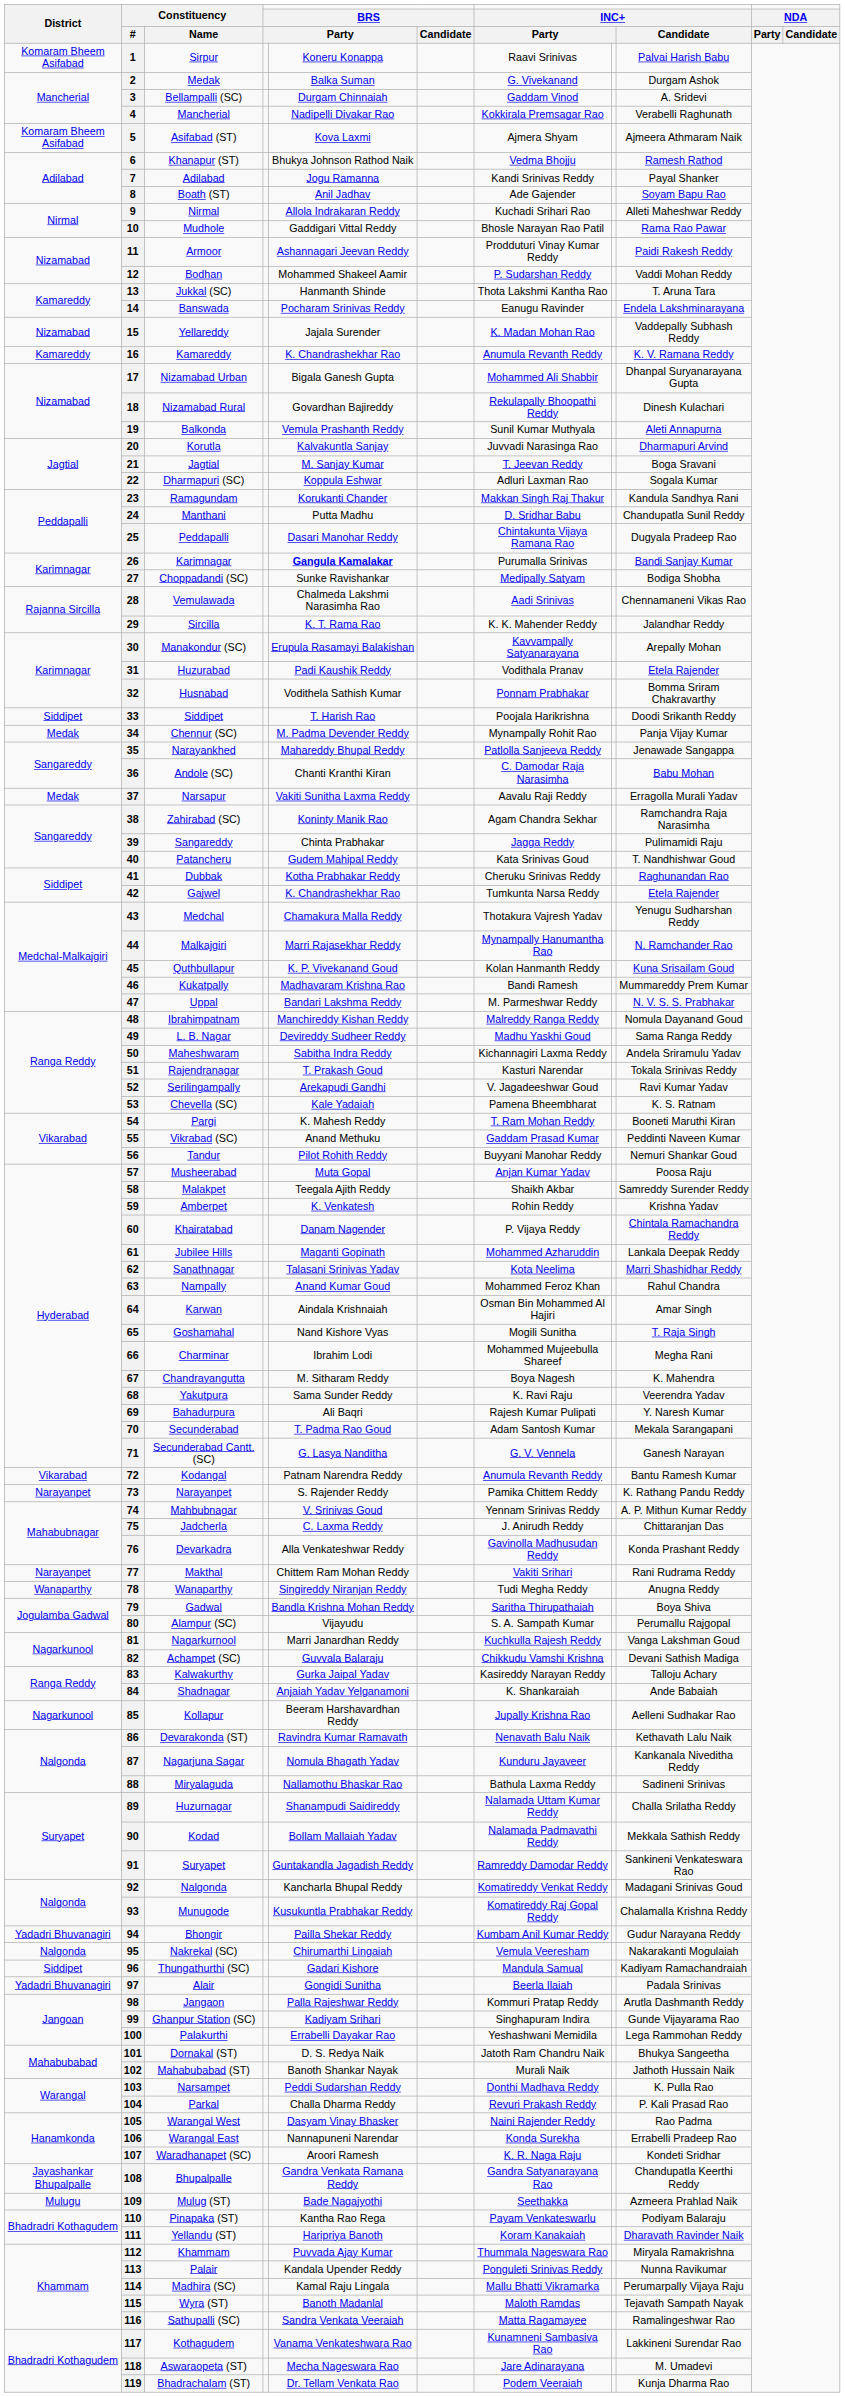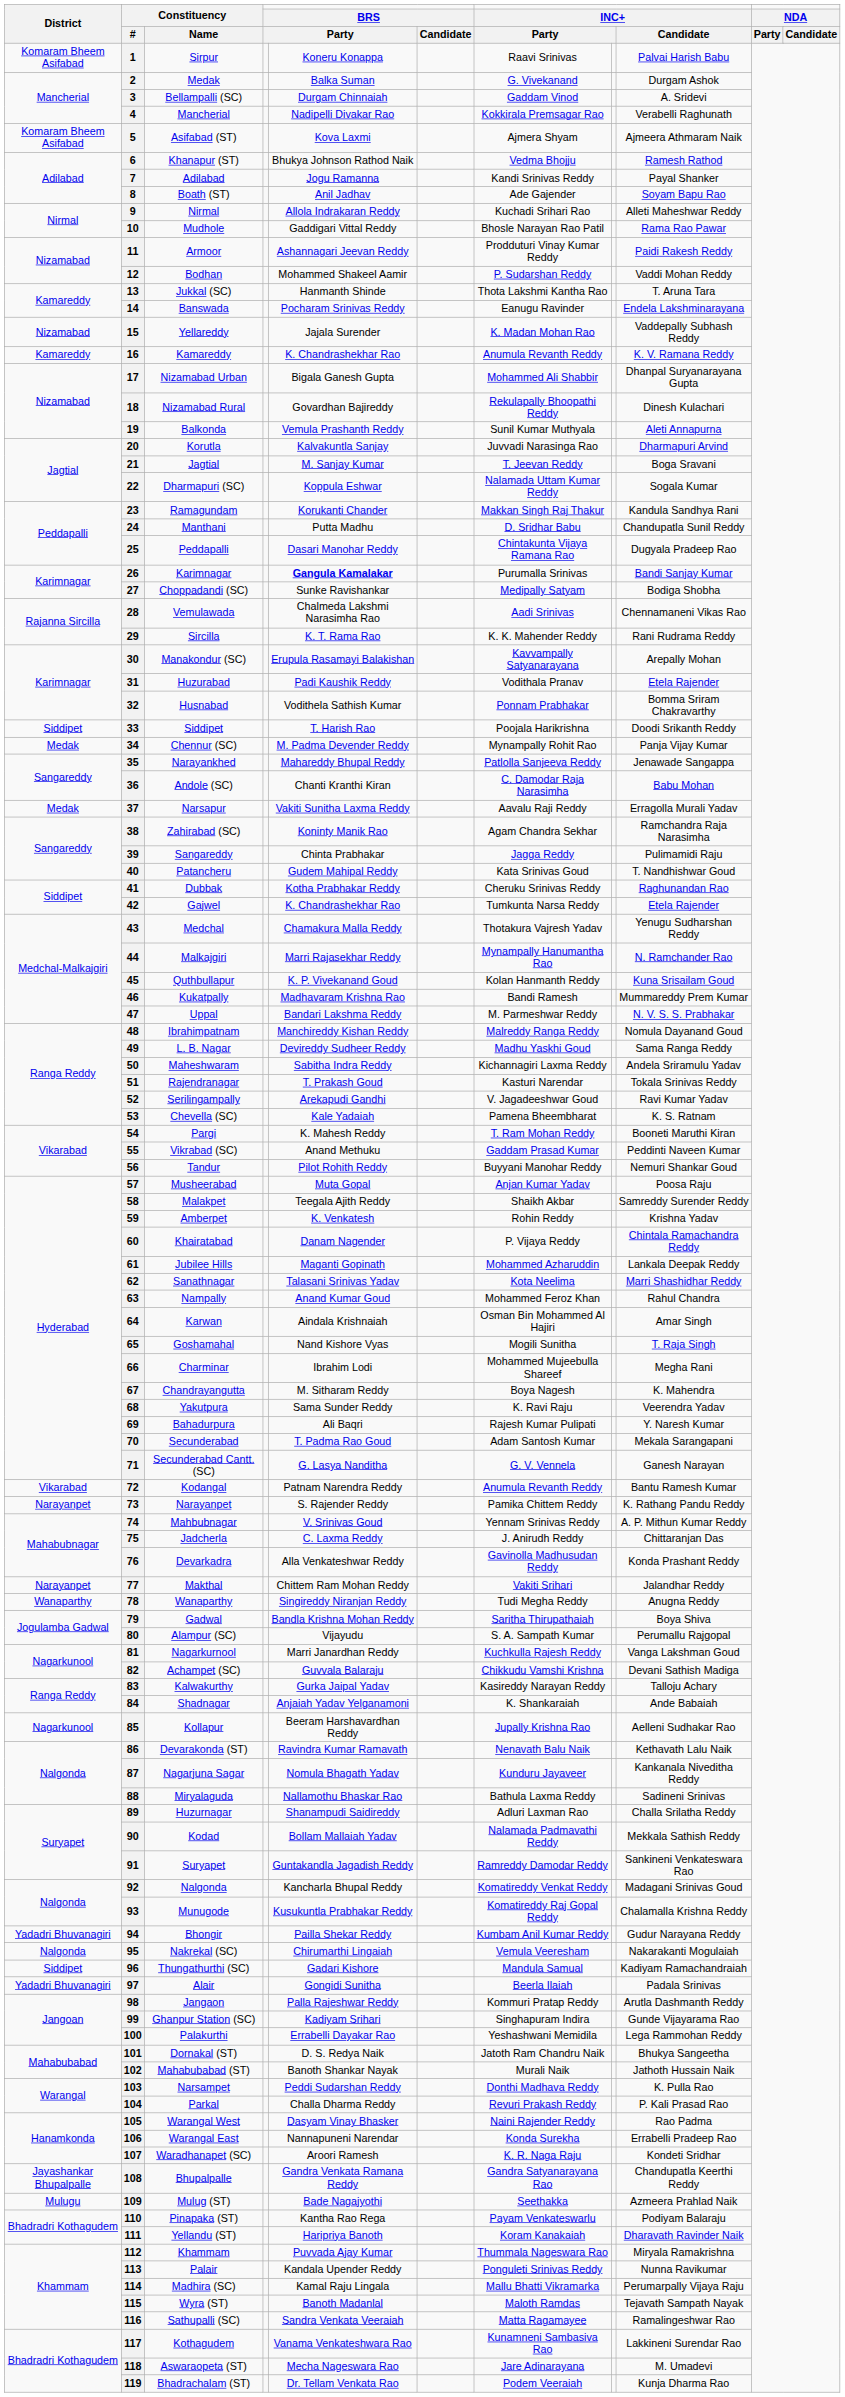(543, 481) Adluri Laxman Rao -> (543, 487) Nalamada Uttam Kumar Reddy
(684, 624) Jalandhar Reddy -> (684, 636) Rani Rudrama Reddy
(684, 1573) Rani Rudrama Reddy -> (684, 1585) Jalandhar Reddy
(543, 1807) Nalamada Uttam Kumar Reddy -> (543, 1813) Adluri Laxman Rao
